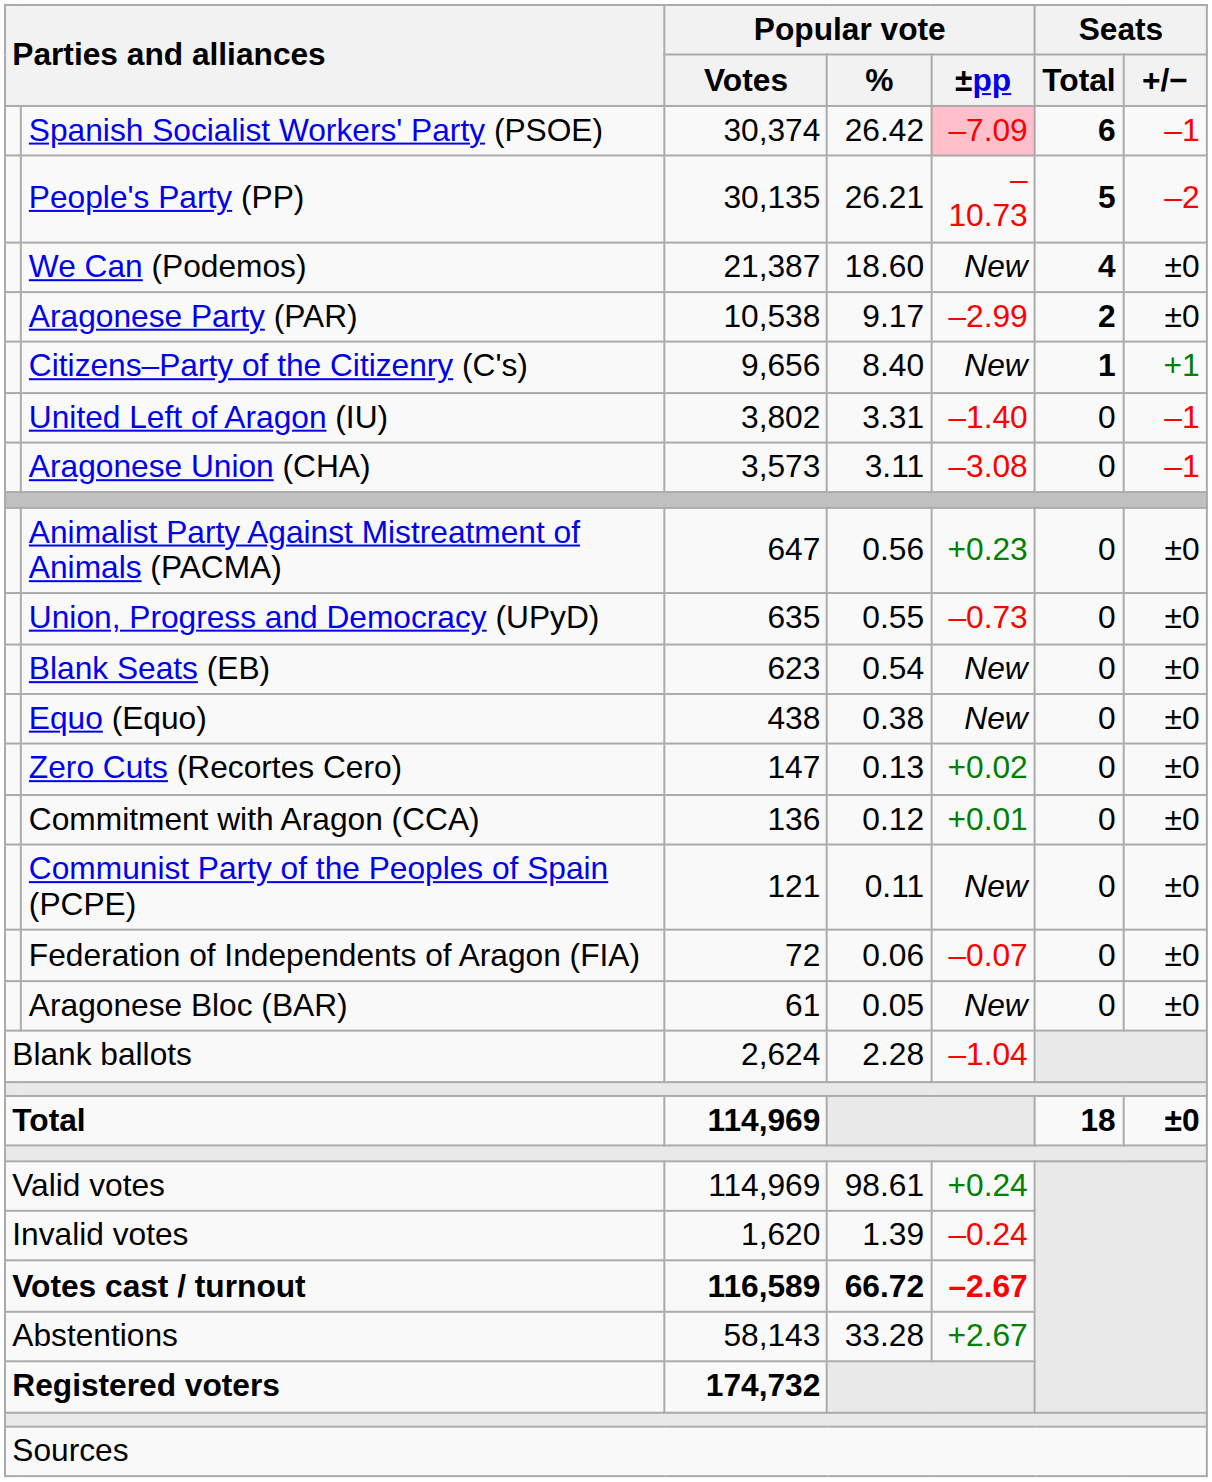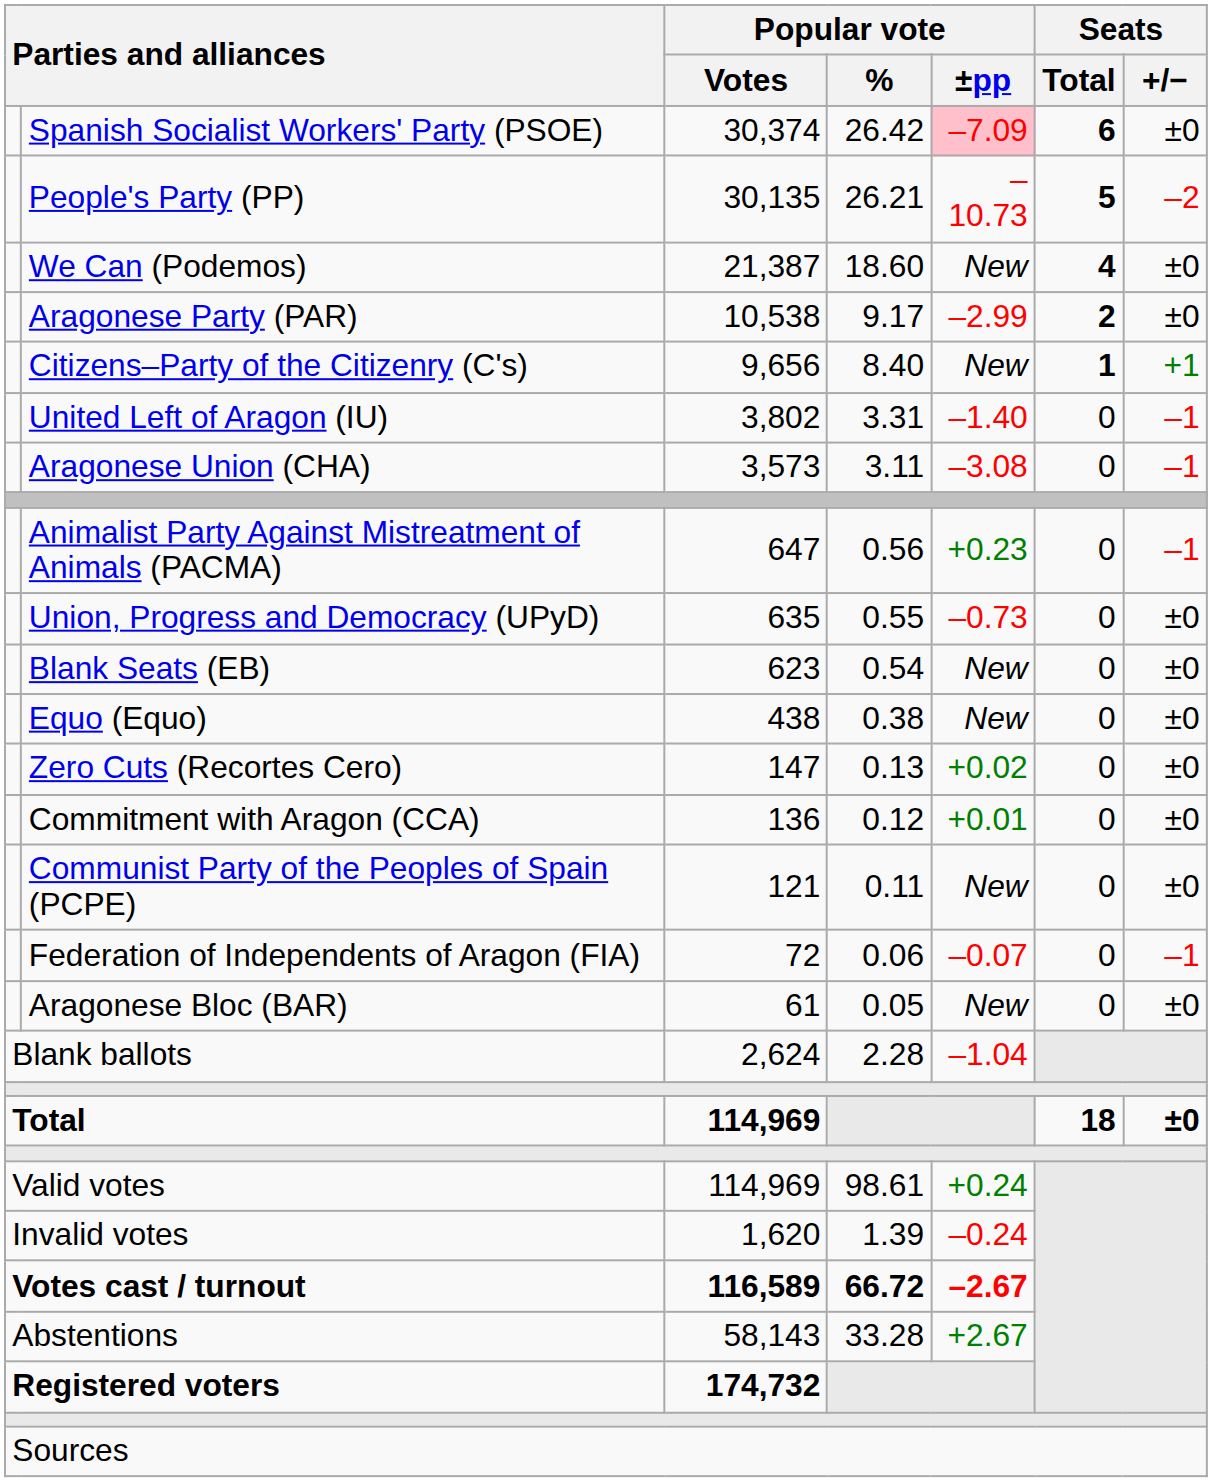(1182, 130) –1 -> (1182, 130) ±0
(1182, 549) ±0 -> (1182, 549) –1
(1182, 955) ±0 -> (1182, 955) –1
